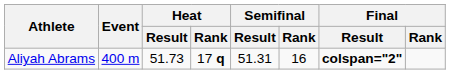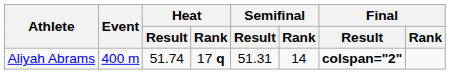(167, 59) 51.73 -> (167, 59) 51.74
(299, 59) 16 -> (299, 59) 14
